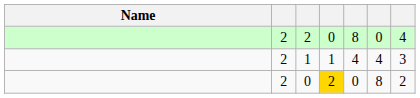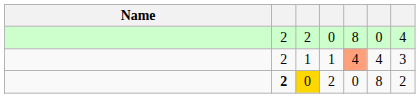(355, 59) no background -> (355, 59) lightsalmon background
(284, 81) normal -> (284, 81) bold
(308, 81) no background -> (308, 81) gold background
(331, 81) gold background -> (331, 81) no background
